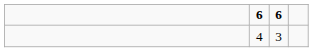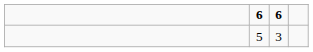(259, 36) 4 -> (259, 36) 5
